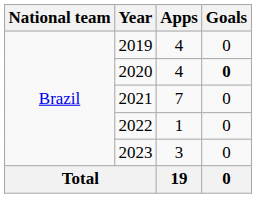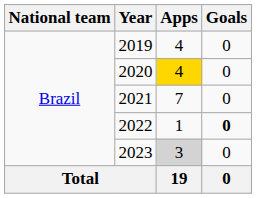(179, 71) no background -> (179, 71) gold background
(226, 71) bold -> (226, 71) normal
(226, 125) normal -> (226, 125) bold
(179, 152) no background -> (179, 152) lightgrey background
